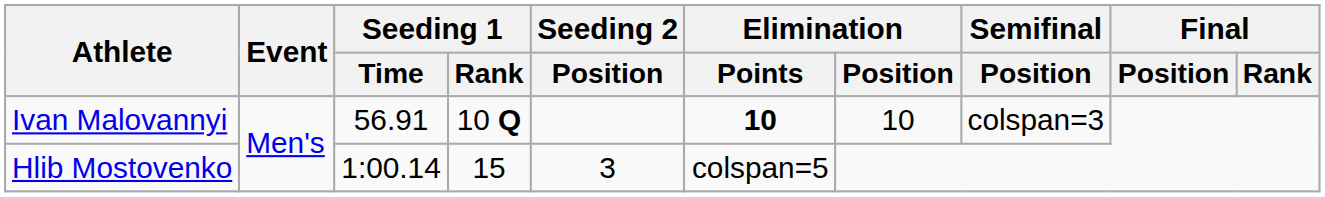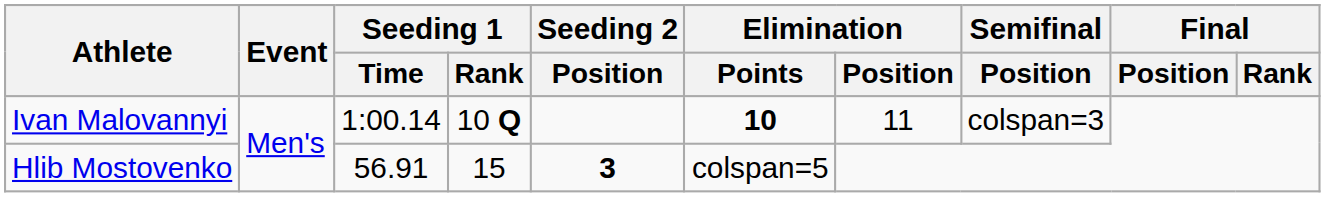(391, 121) 56.91 -> (391, 121) 1:00.14
(898, 121) 10 -> (898, 121) 11
(391, 168) 1:00.14 -> (391, 168) 56.91
(608, 168) normal -> (608, 168) bold
